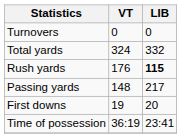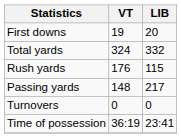rows swapped: (36, 105) <-> (33, 32)
(155, 68) bold -> (154, 68) normal
